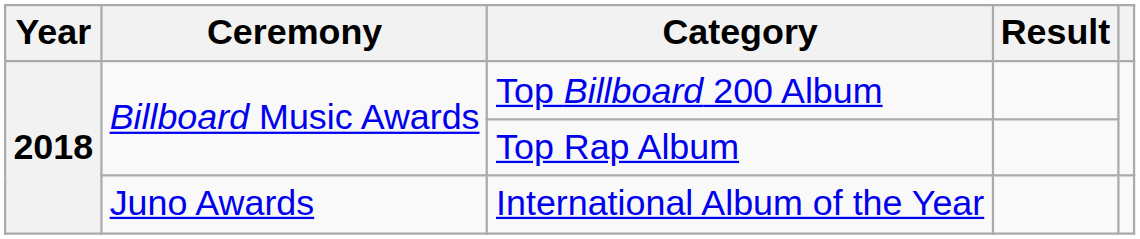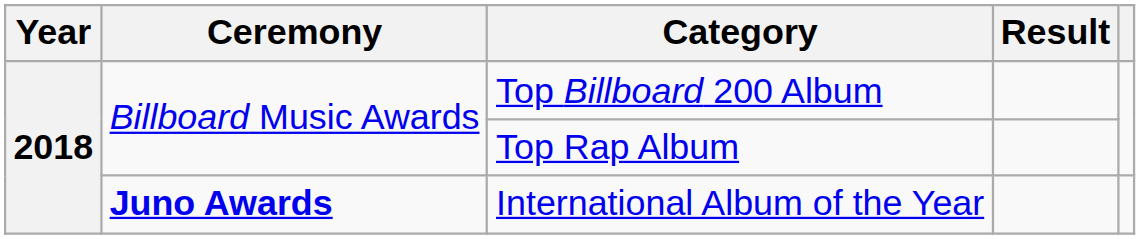(212, 203) normal -> (221, 203) bold
